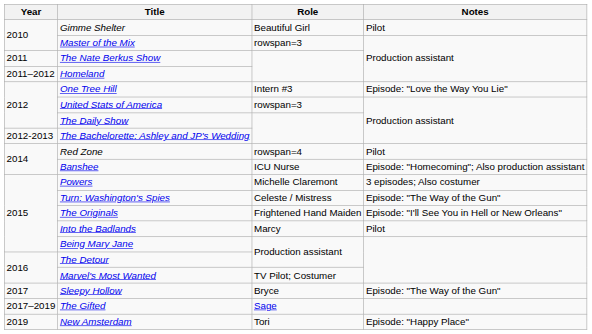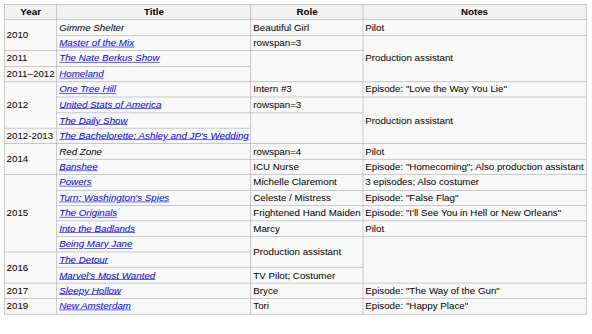(433, 197) Episode: "The Way of the Gun" -> (412, 197) Episode: "False Flag"
- row: (83, 306)
